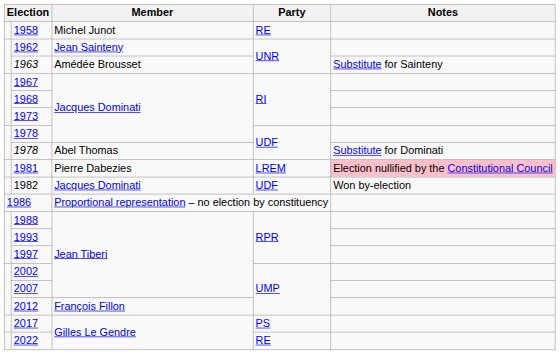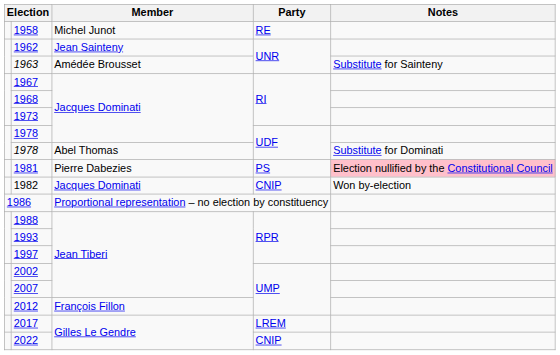(271, 168) LREM -> (263, 168) PS
(267, 185) UDF -> (269, 185) CNIP
(263, 323) PS -> (271, 323) LREM
(263, 340) RE -> (269, 340) CNIP
